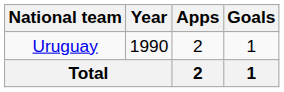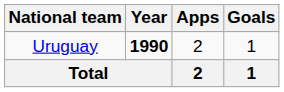(149, 45) normal -> (149, 45) bold
